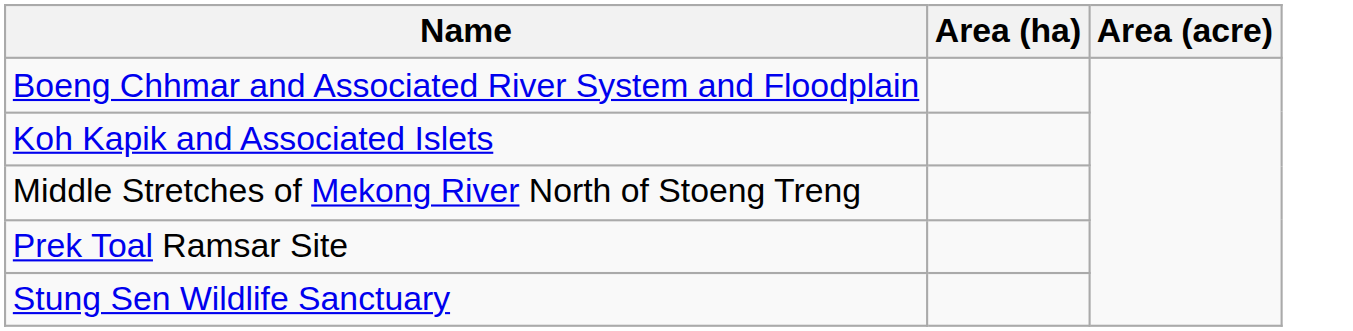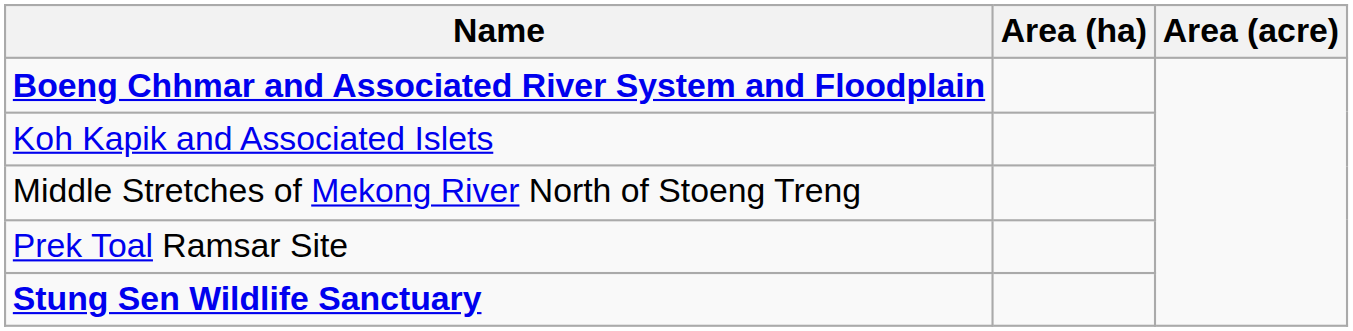(466, 84) normal -> (499, 84) bold
(231, 298) normal -> (247, 298) bold
